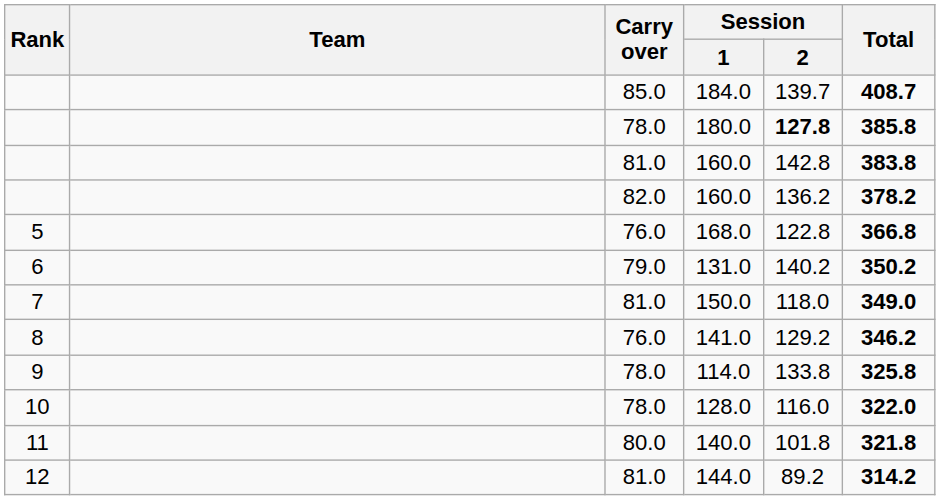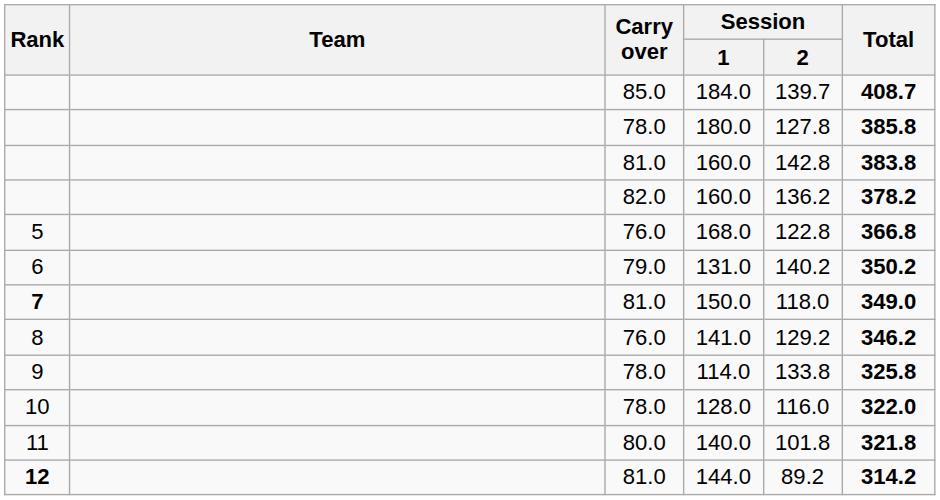(803, 127) bold -> (803, 127) normal
(37, 302) normal -> (37, 302) bold
(37, 477) normal -> (37, 477) bold
